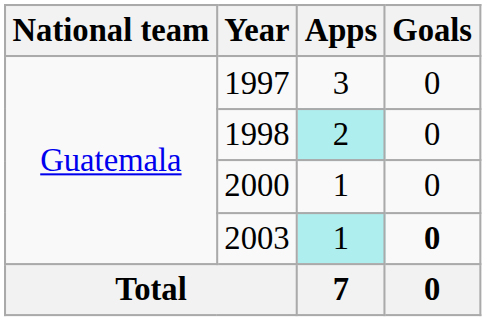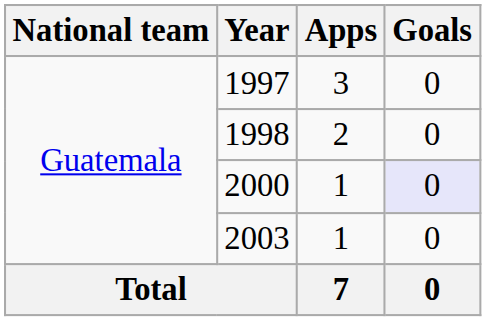(341, 133) paleturquoise background -> (341, 133) no background
(432, 185) no background -> (432, 185) lavender background
(341, 237) paleturquoise background -> (341, 237) no background
(432, 237) bold -> (432, 237) normal
